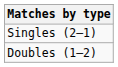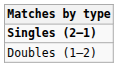(52, 33) normal -> (52, 33) bold
